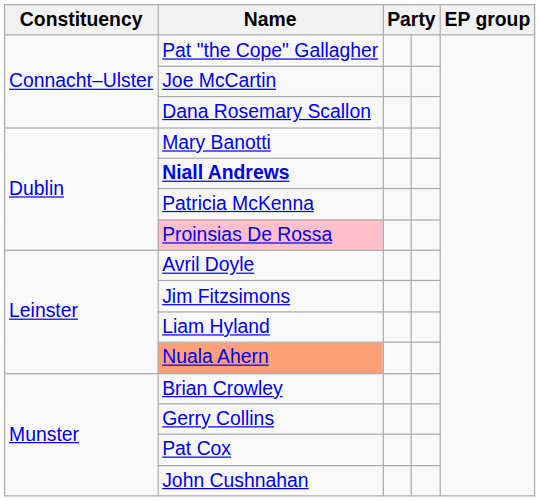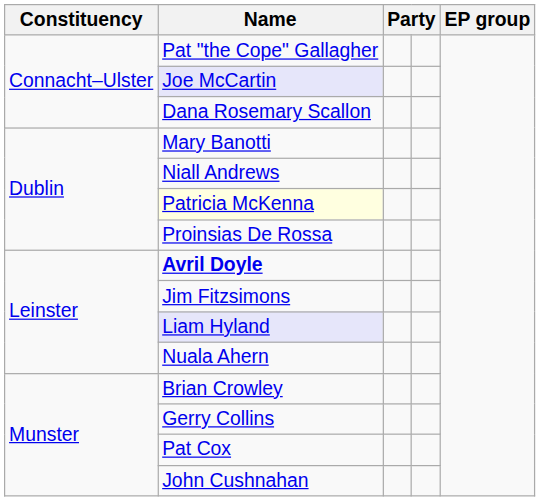(219, 81) no background -> (219, 81) lavender background
(226, 173) bold -> (221, 173) normal
(238, 204) no background -> (238, 204) lightyellow background
(247, 234) pink background -> (247, 234) no background
(208, 265) normal -> (212, 265) bold
(216, 326) no background -> (216, 326) lavender background
(215, 357) lightsalmon background -> (215, 357) no background
